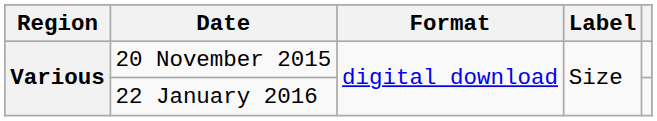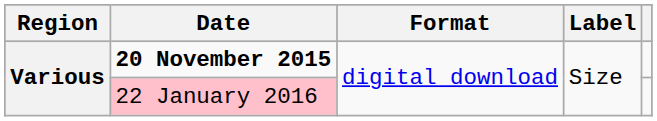(223, 60) normal -> (223, 60) bold
(217, 97) no background -> (217, 97) pink background
